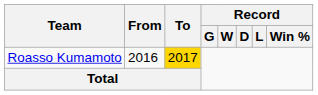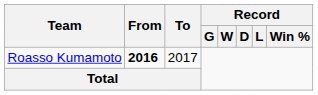(143, 57) normal -> (143, 57) bold
(183, 57) gold background -> (183, 57) no background
